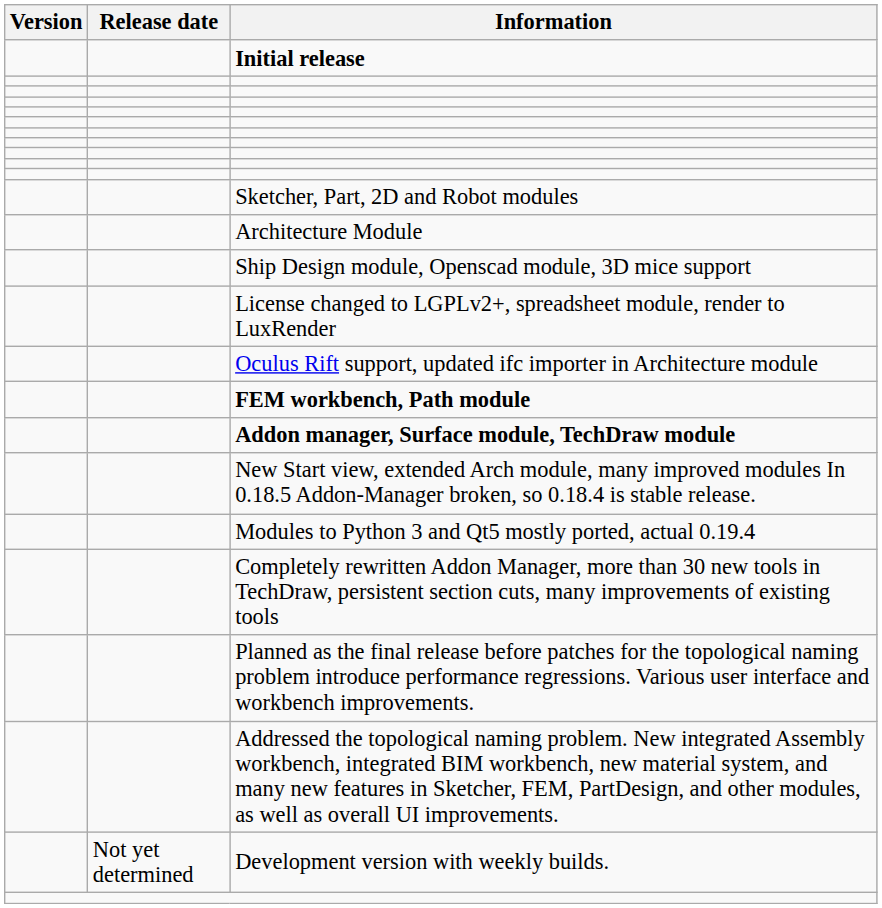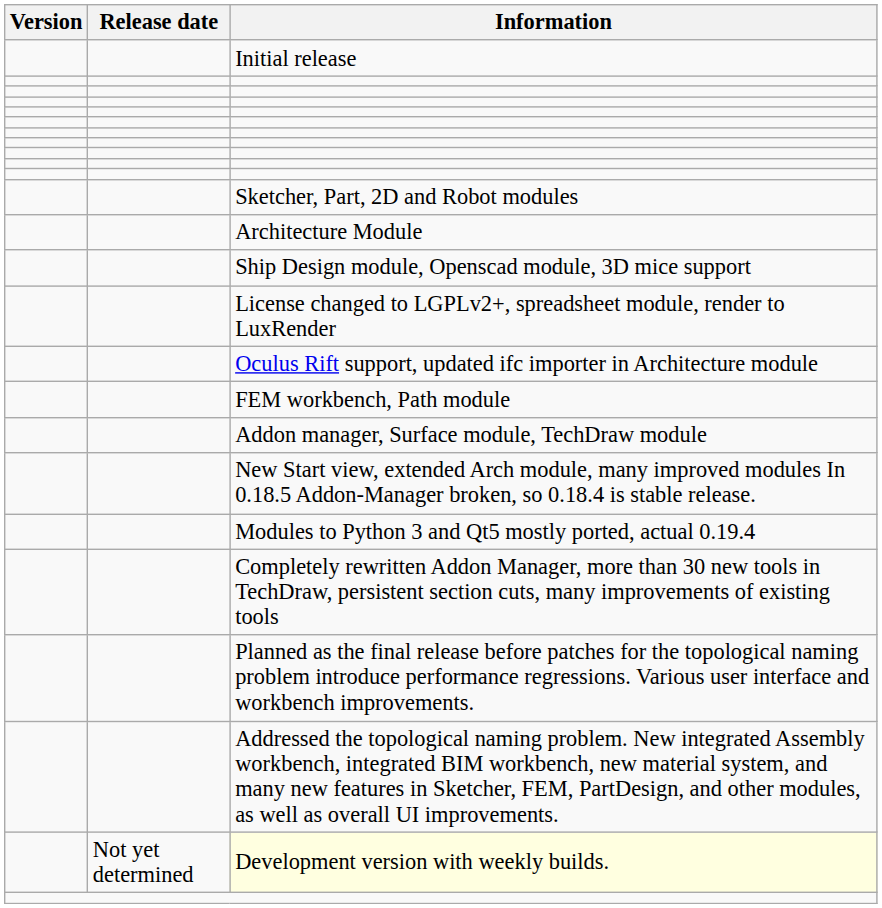(300, 57) bold -> (296, 57) normal
(383, 399) bold -> (373, 399) normal
(485, 434) bold -> (471, 434) normal
(422, 862) no background -> (422, 862) lightyellow background
